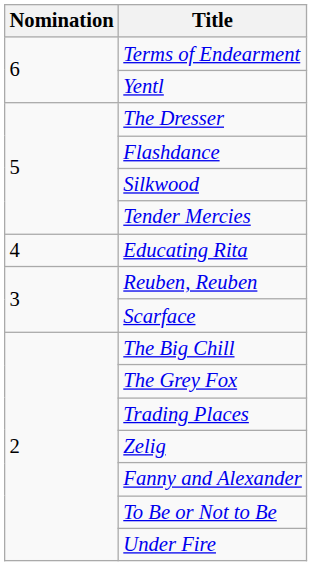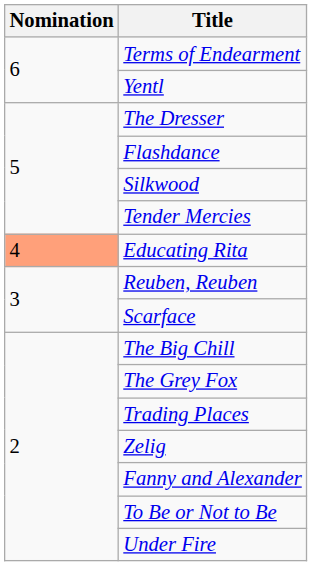(15, 250) no background -> (15, 250) lightsalmon background
